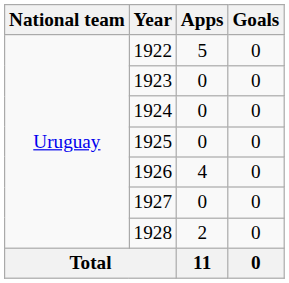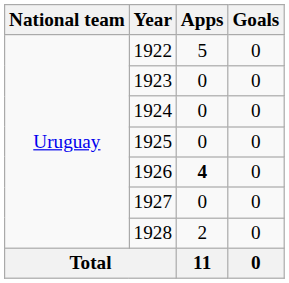(202, 171) normal -> (202, 171) bold
